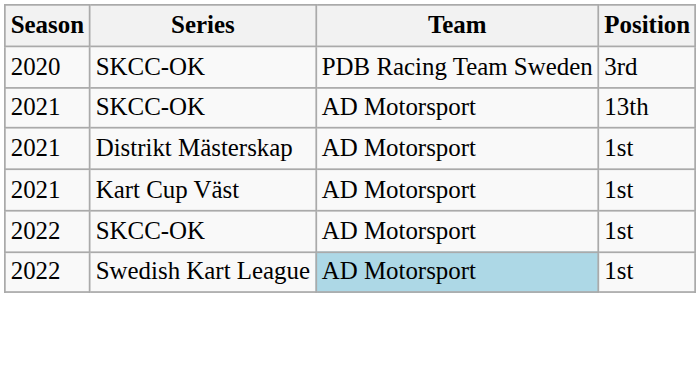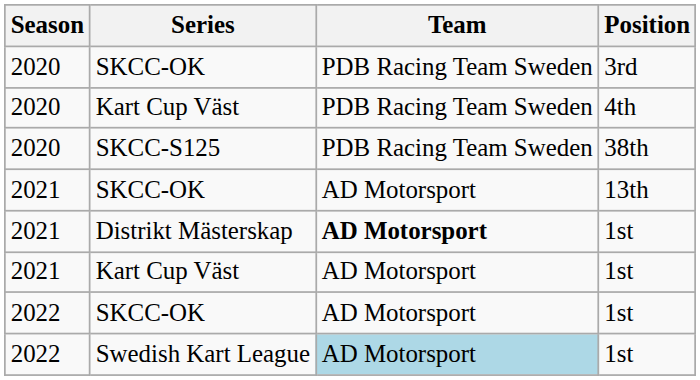+ row: (167, 107)
+ row: (158, 148)
(399, 148) normal -> (404, 230) bold
